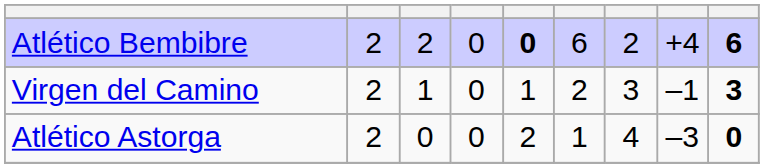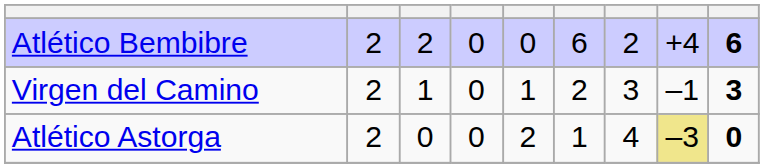(528, 42) bold -> (528, 42) normal
(682, 137) no background -> (682, 137) khaki background
